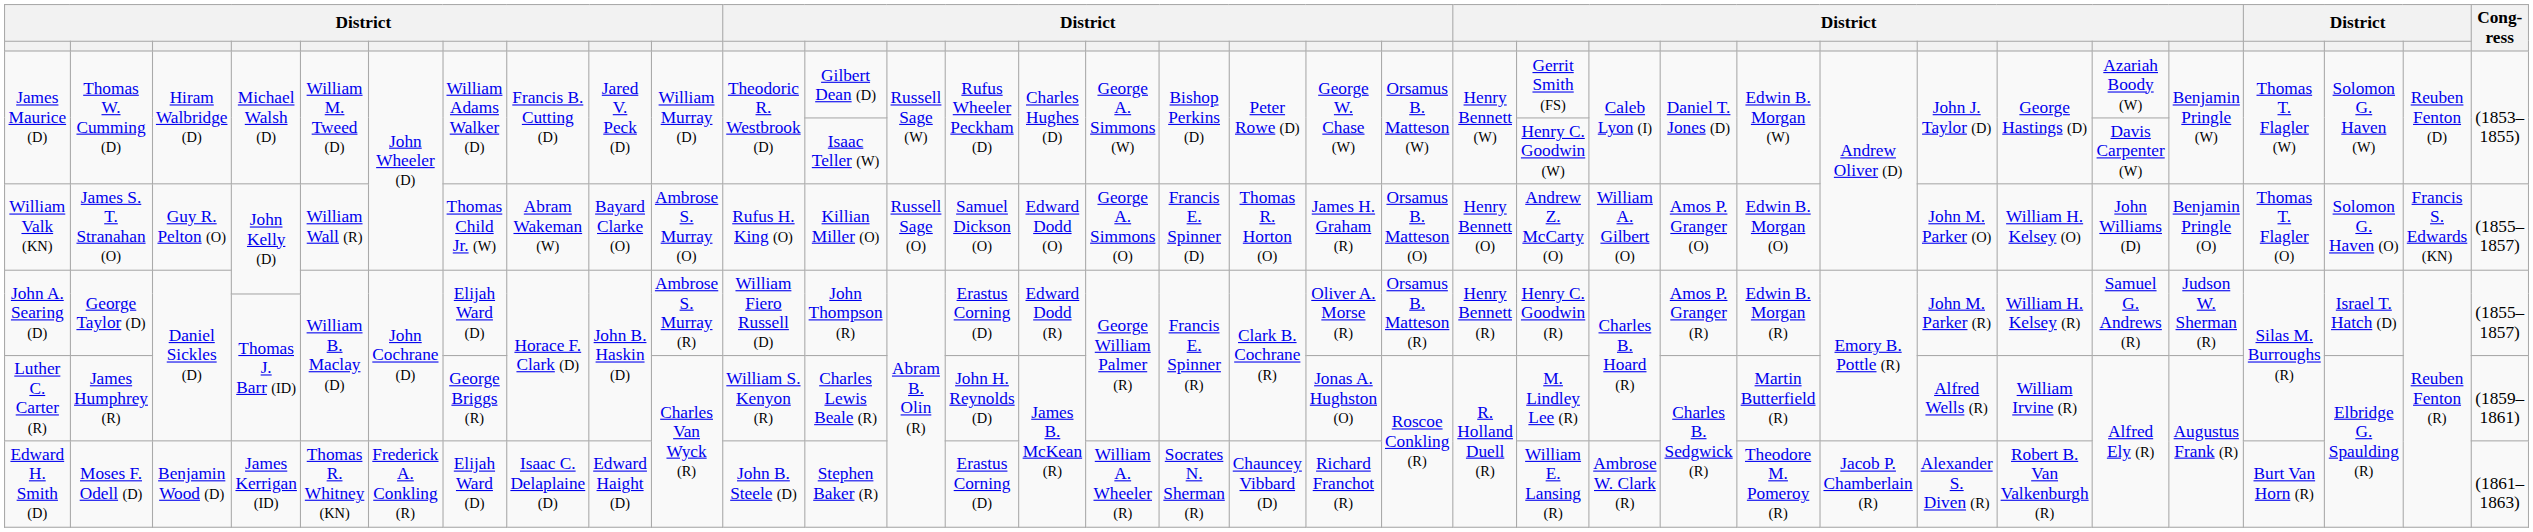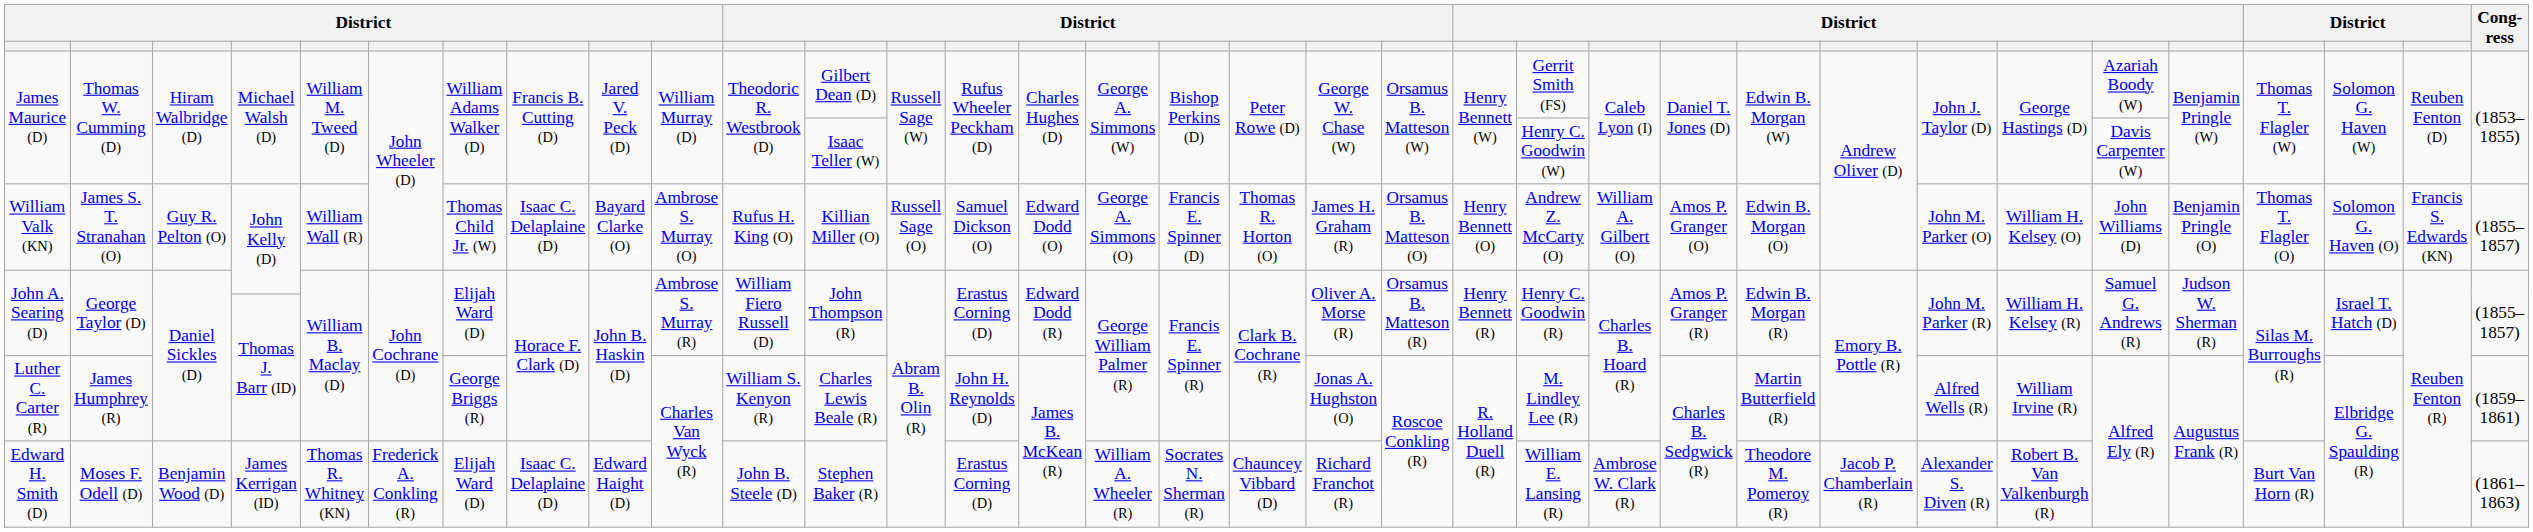(548, 226) Abram Wakeman (W) -> (548, 226) Isaac C. Delaplaine (D)
